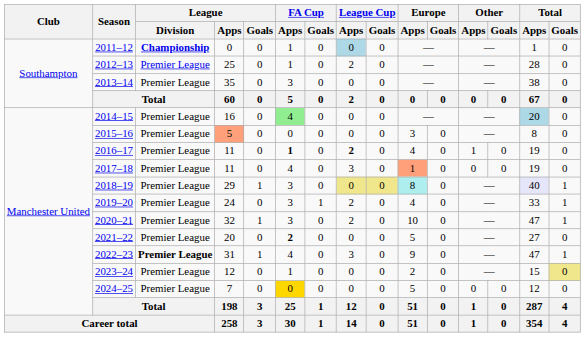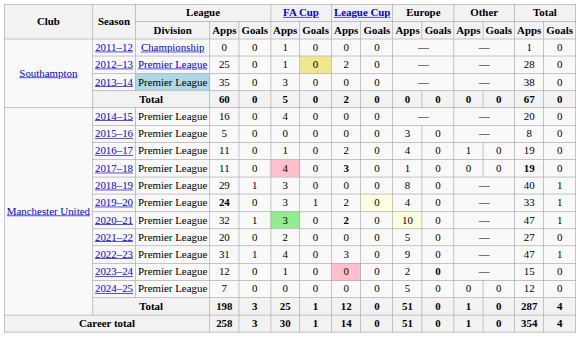(175, 47) bold -> (173, 47) normal
(351, 47) lightblue background -> (346, 47) no background
(321, 64) no background -> (316, 64) khaki background
(175, 82) no background -> (173, 82) lightblue background
(290, 116) lightgreen background -> (285, 116) no background
(534, 116) lightblue background -> (529, 116) no background
(229, 133) lightsalmon background -> (224, 133) no background
(290, 151) bold -> (285, 151) normal
(351, 151) bold -> (346, 151) normal
(290, 168) no background -> (285, 168) pink background
(351, 168) normal -> (346, 168) bold
(413, 168) lightsalmon background -> (408, 168) no background
(534, 168) normal -> (529, 168) bold
(351, 185) khaki background -> (346, 185) no background
(382, 185) khaki background -> (377, 185) no background
(413, 185) paleturquoise background -> (408, 185) no background
(534, 185) lavender background -> (529, 185) no background
(229, 202) normal -> (224, 202) bold
(382, 202) no background -> (377, 202) lightyellow background
(290, 220) no background -> (285, 220) lightgreen background
(351, 220) normal -> (346, 220) bold
(413, 220) no background -> (408, 220) lightyellow background
(290, 237) bold -> (285, 237) normal
(175, 254) bold -> (173, 254) normal
(351, 271) no background -> (346, 271) pink background
(443, 271) normal -> (438, 271) bold
(565, 271) khaki background -> (560, 271) no background
(290, 289) gold background -> (285, 289) no background
